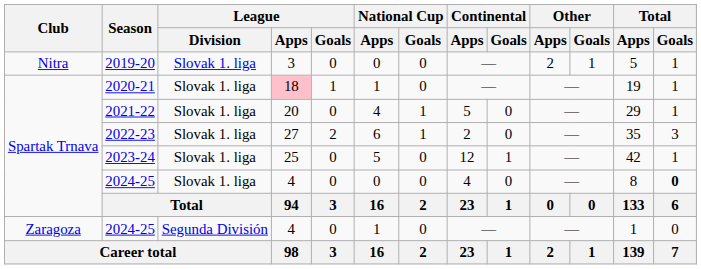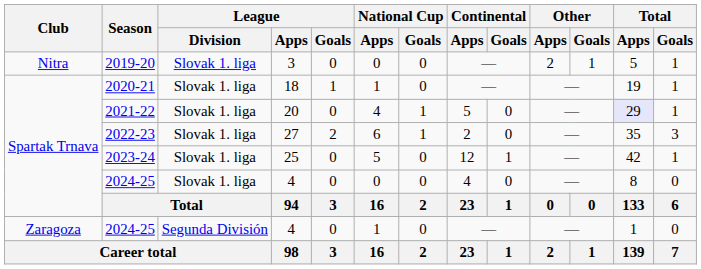(291, 87) pink background -> (291, 87) no background
(633, 110) no background -> (633, 110) lavender background
(675, 181) bold -> (675, 181) normal
